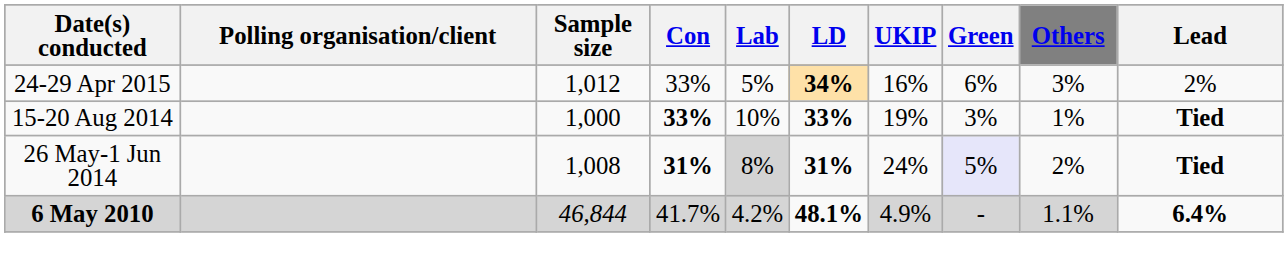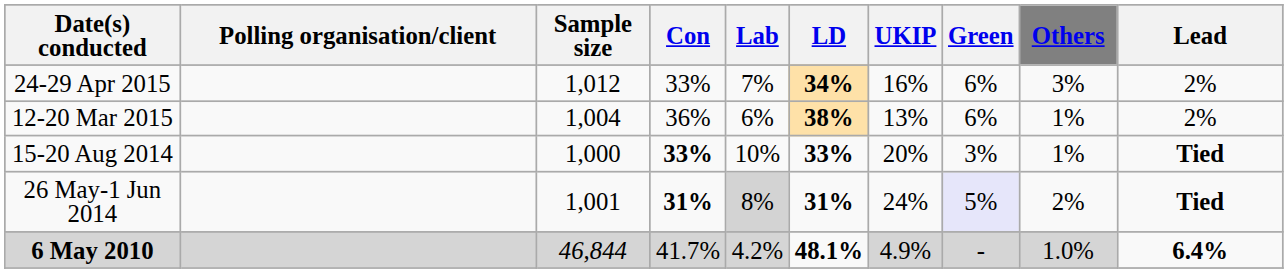(757, 83) 5% -> (757, 83) 7%
+ row: (92, 119)
(905, 119) 19% -> (905, 154) 20%
(593, 166) 1,008 -> (593, 202) 1,001
(1068, 214) 1.1% -> (1068, 250) 1.0%
